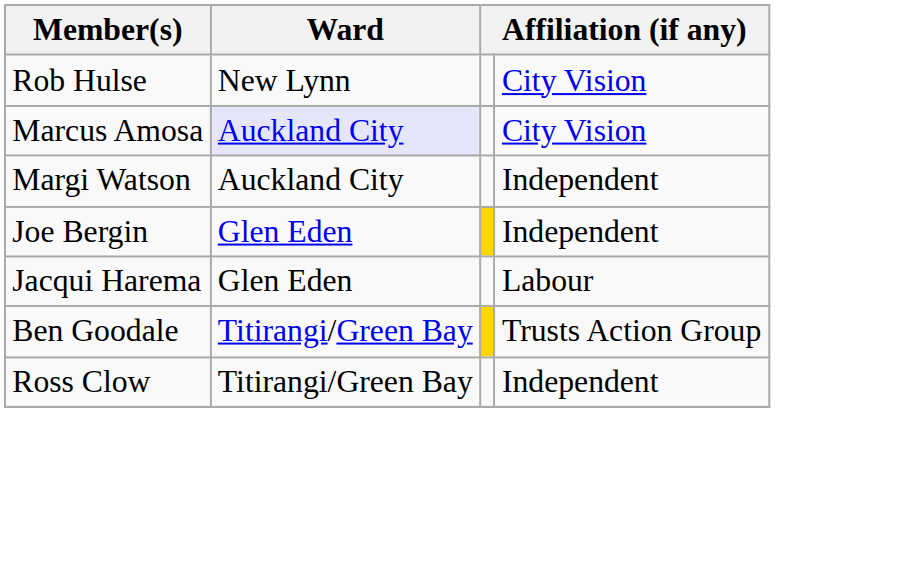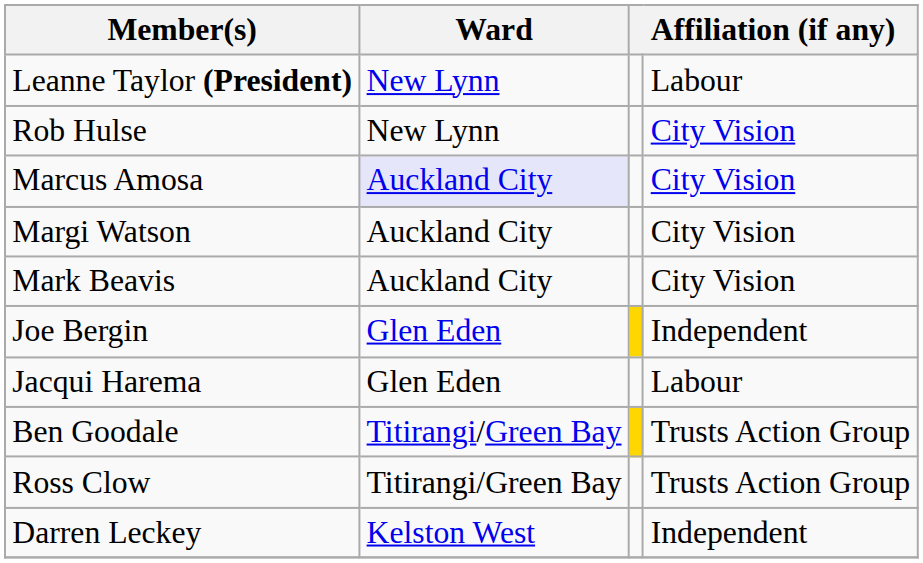+ row: (182, 79)
(580, 180) Independent -> (723, 230) City Vision
+ row: (94, 280)
(580, 381) Independent -> (780, 481) Trusts Action Group
+ row: (107, 532)
